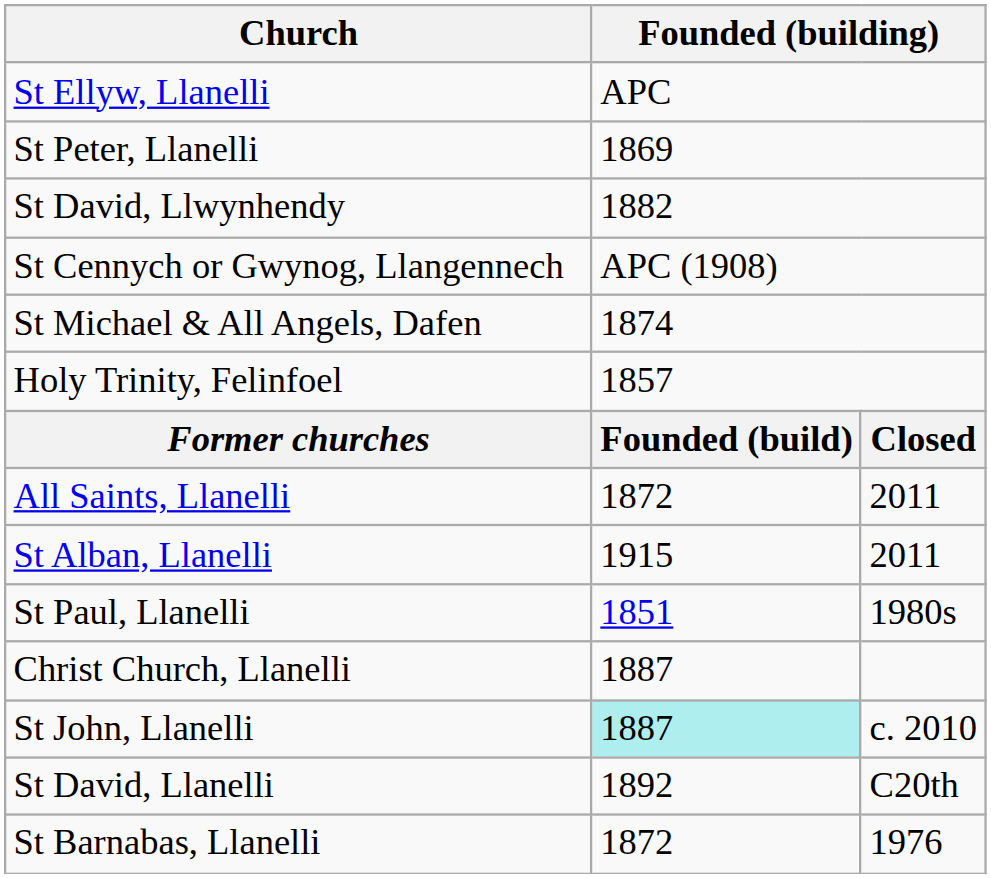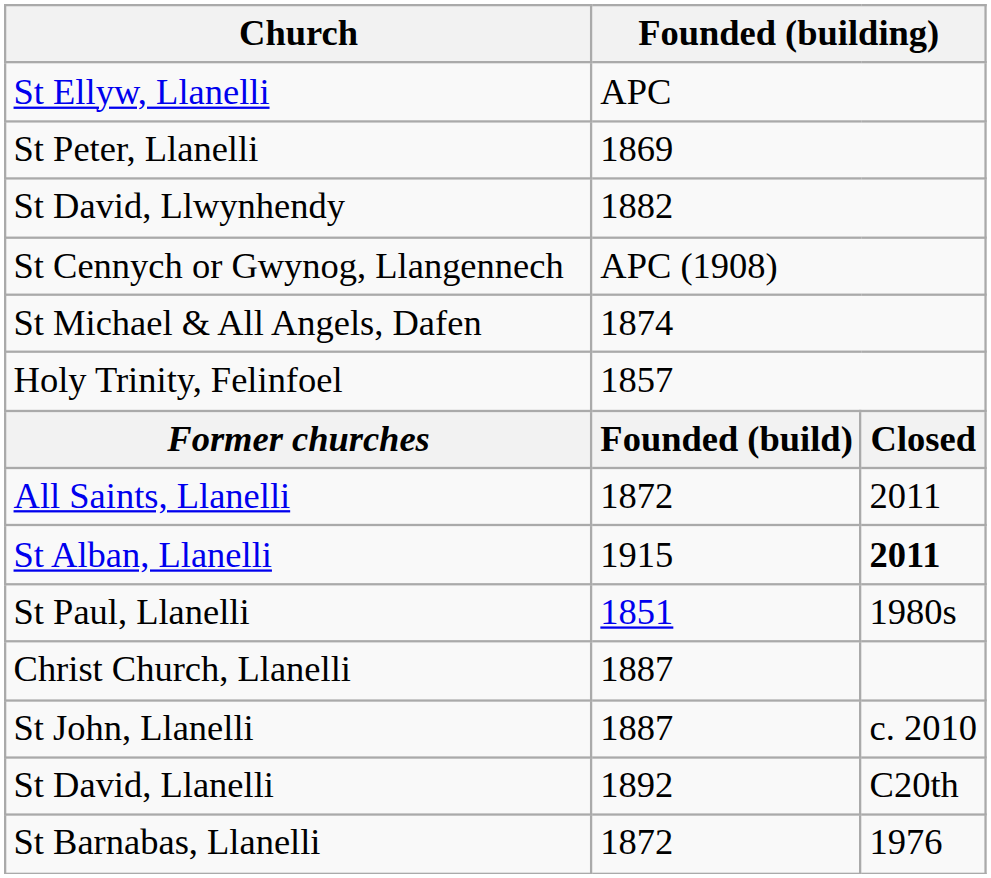(905, 554) normal -> (905, 554) bold
(637, 727) paleturquoise background -> (637, 727) no background
